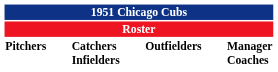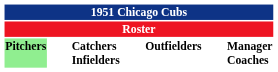(26, 46) no background -> (26, 46) lightgreen background
